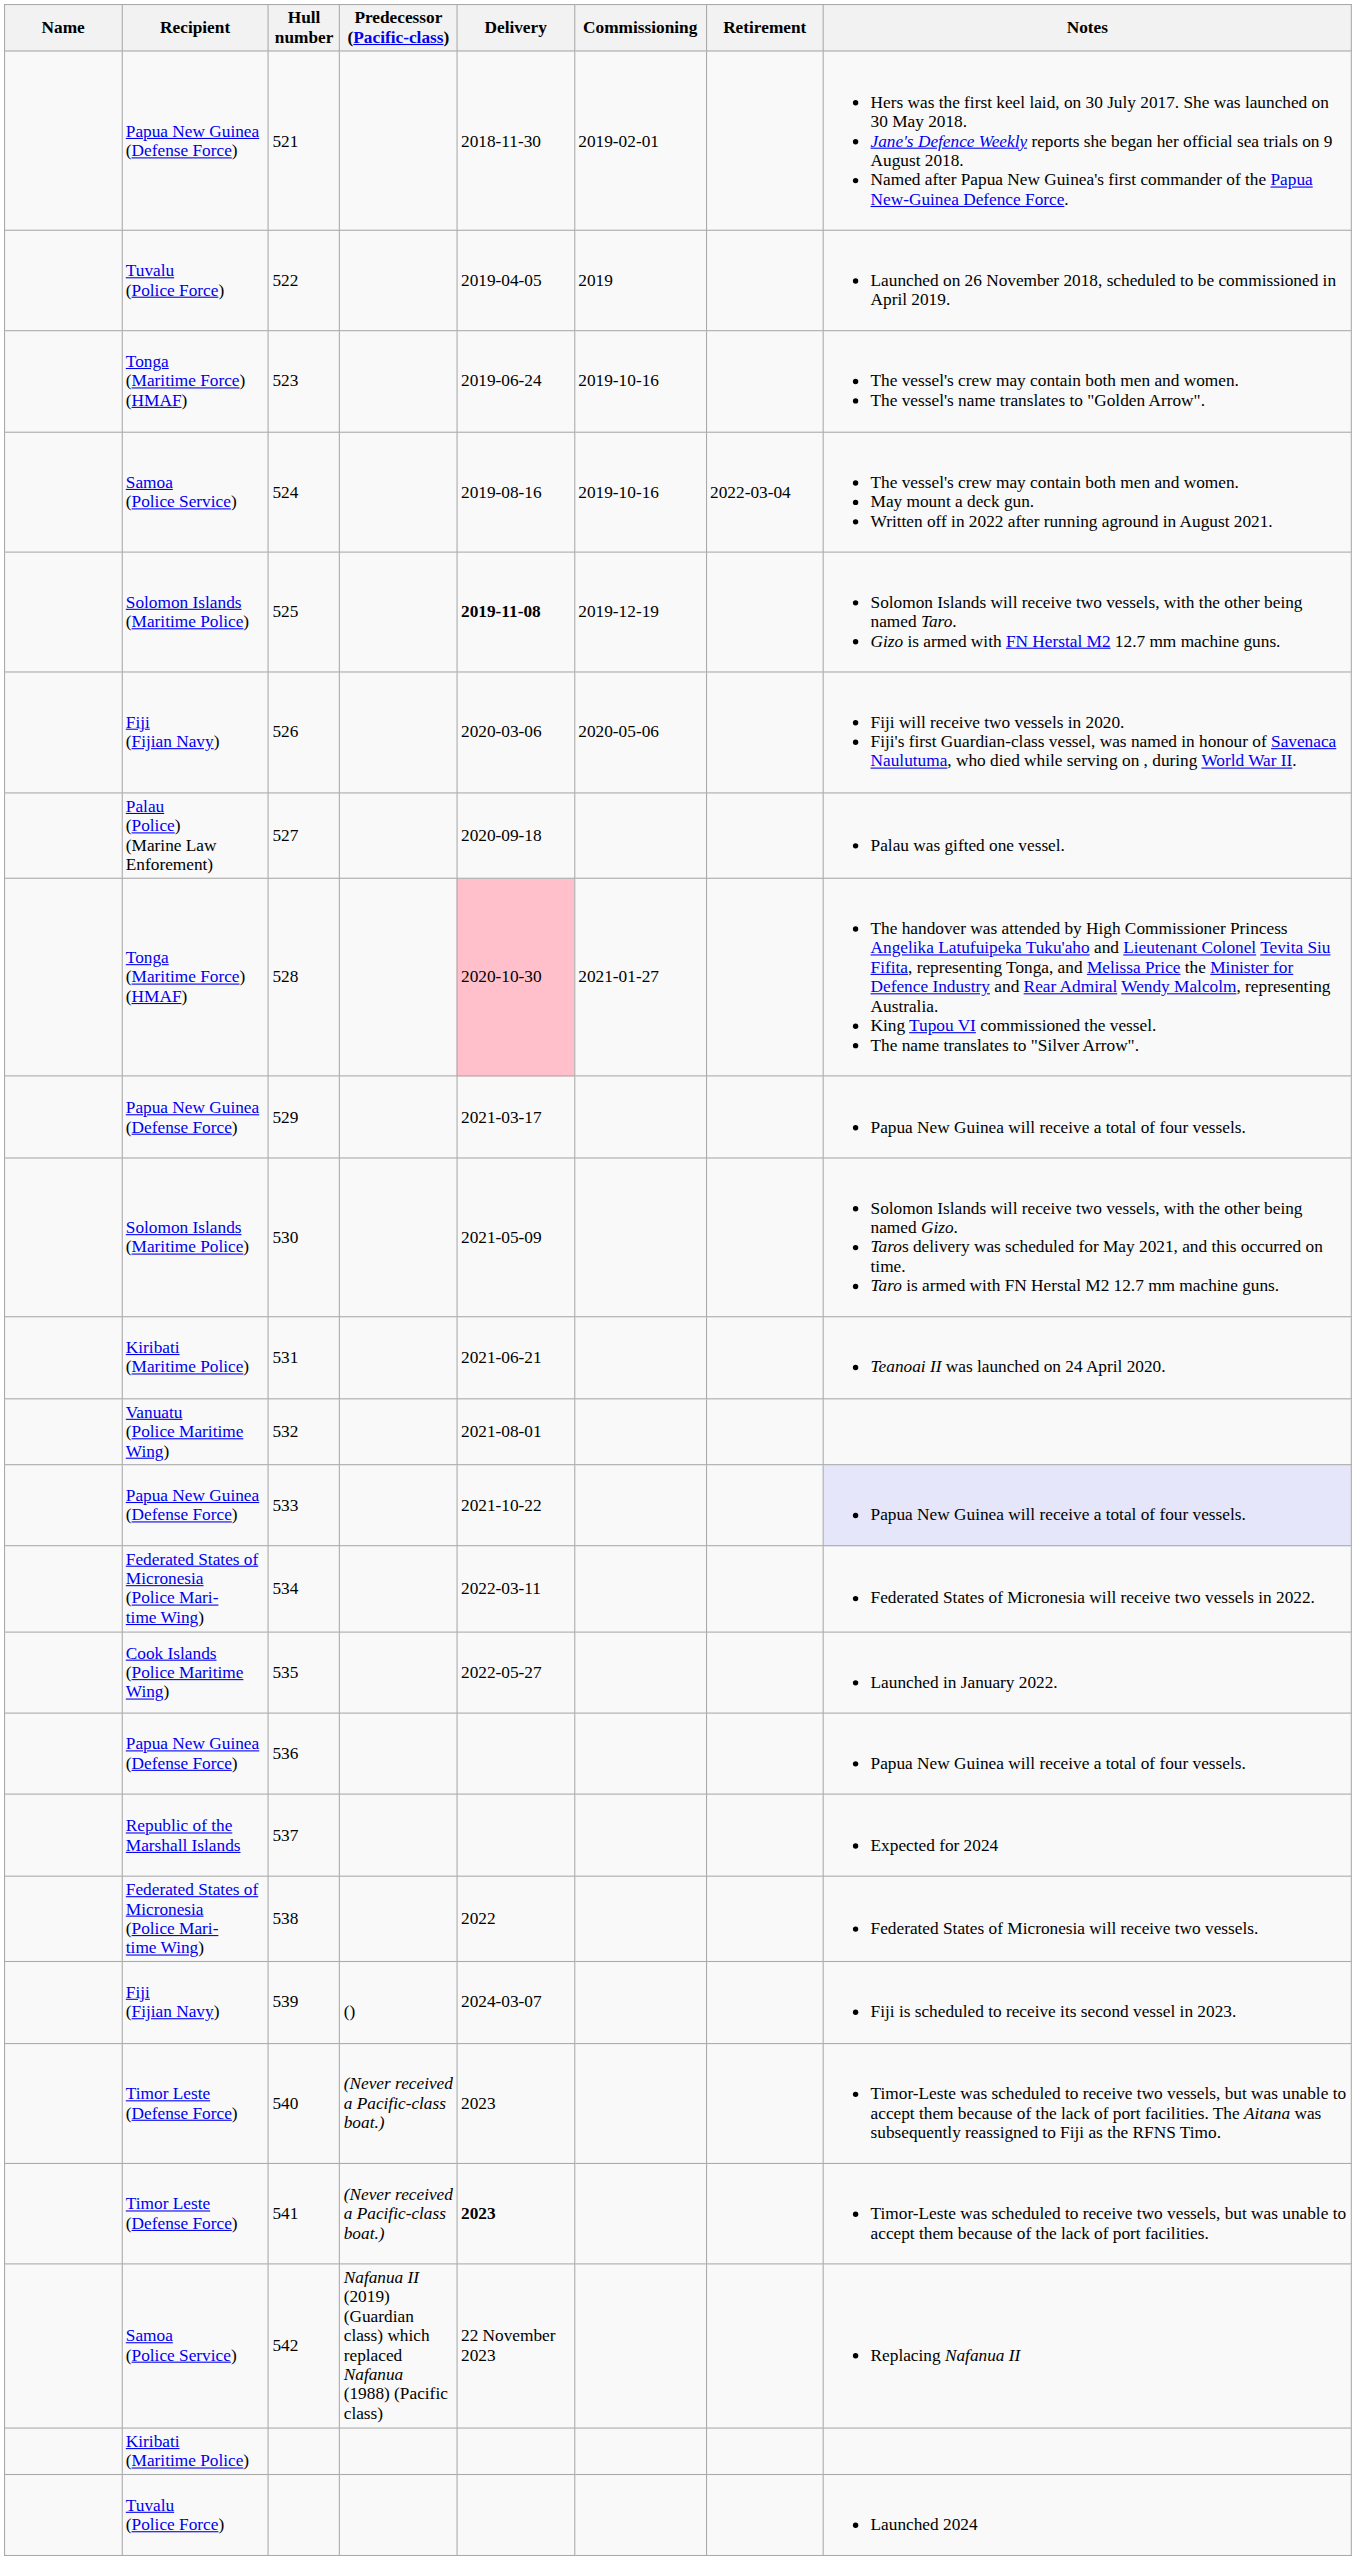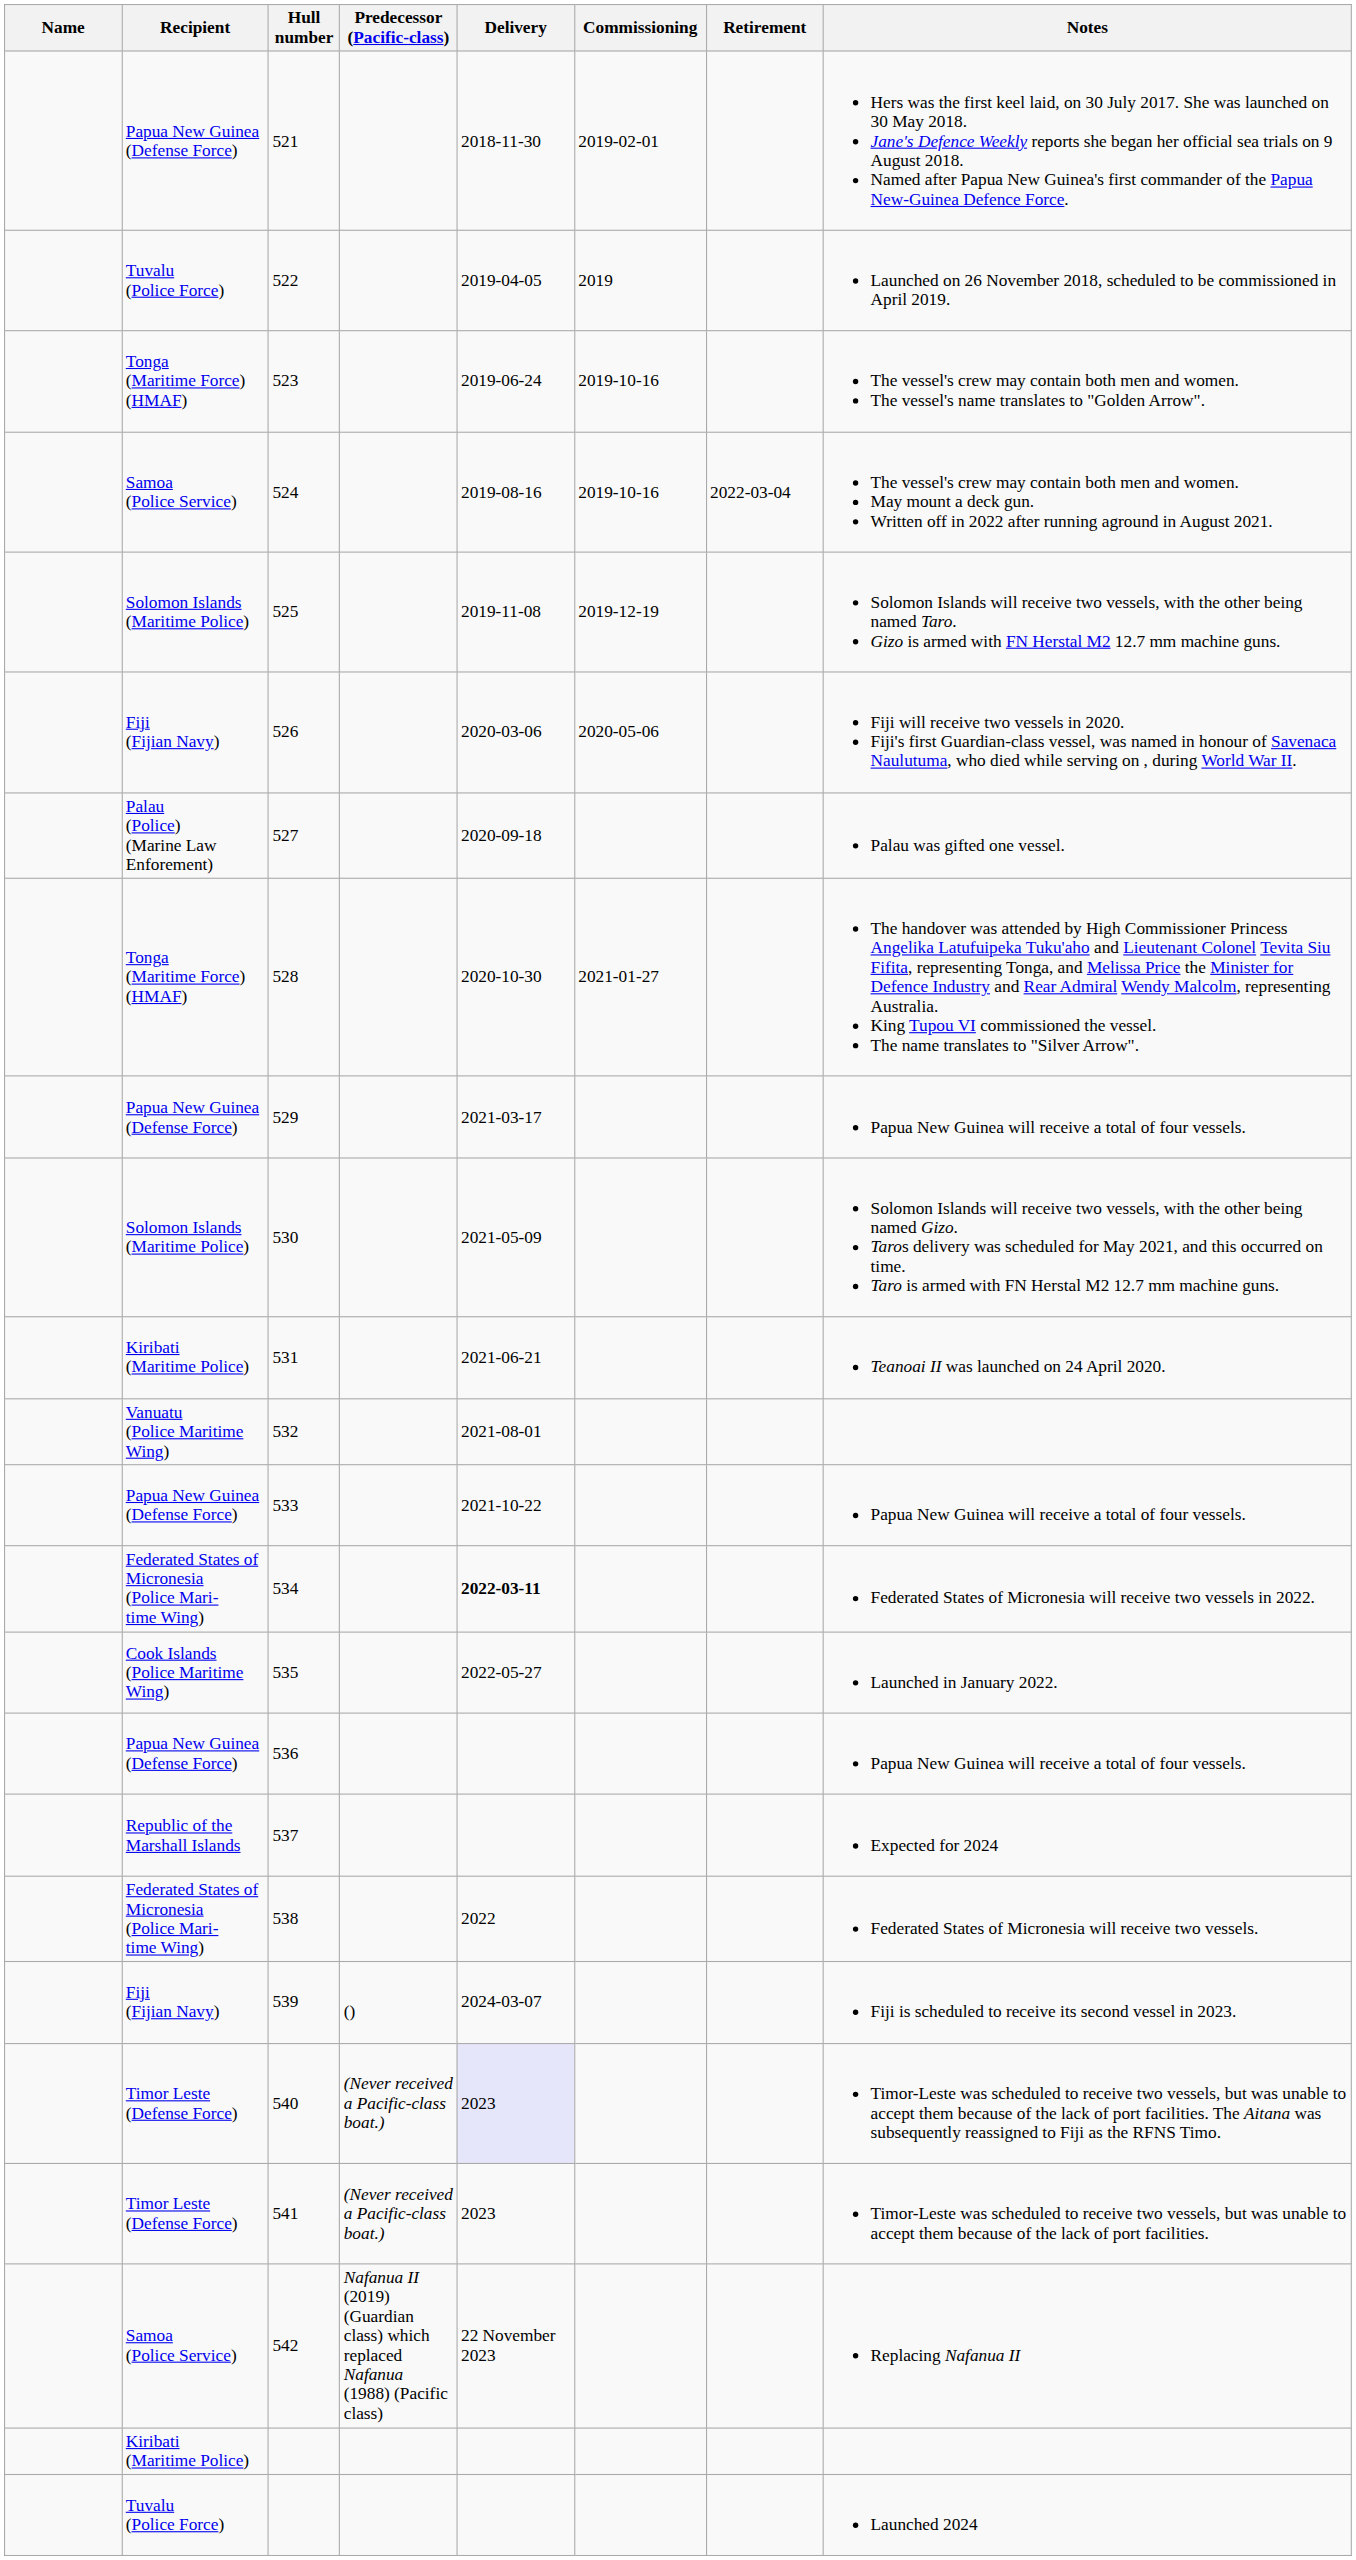(501, 612) bold -> (501, 612) normal
(501, 977) pink background -> (501, 977) no background
(1087, 1515) lavender background -> (1087, 1515) no background
(501, 1588) normal -> (501, 1588) bold
(478, 2103) no background -> (478, 2103) lavender background
(478, 2213) bold -> (478, 2213) normal
